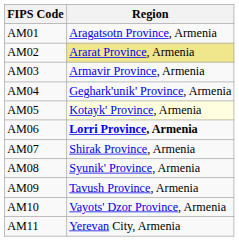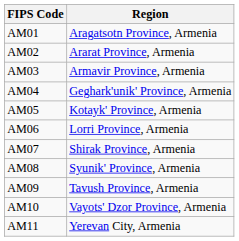(132, 52) khaki background -> (132, 52) no background
(135, 110) lightyellow background -> (135, 110) no background
(133, 129) bold -> (129, 129) normal
